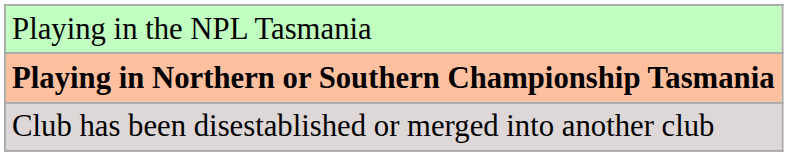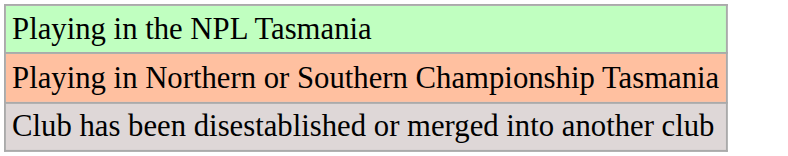(393, 77) bold -> (366, 77) normal
